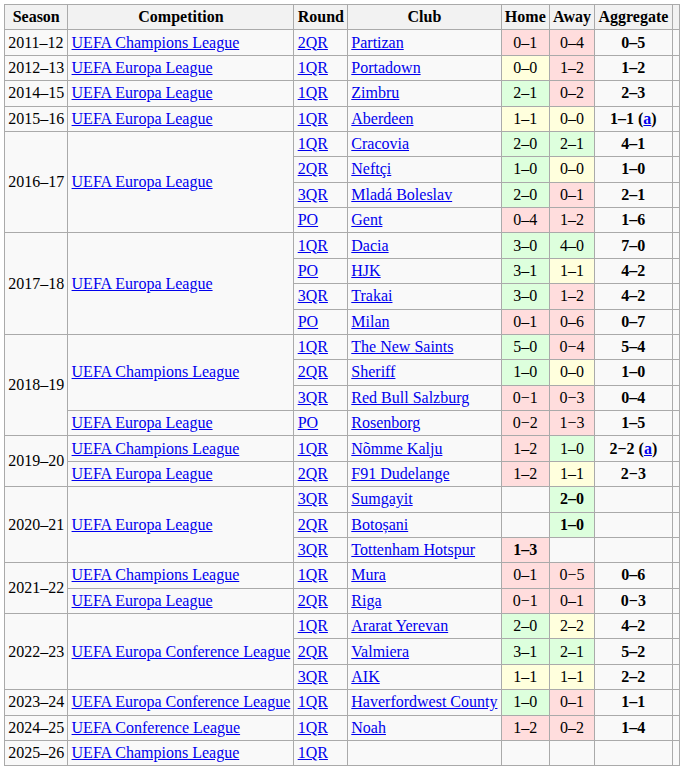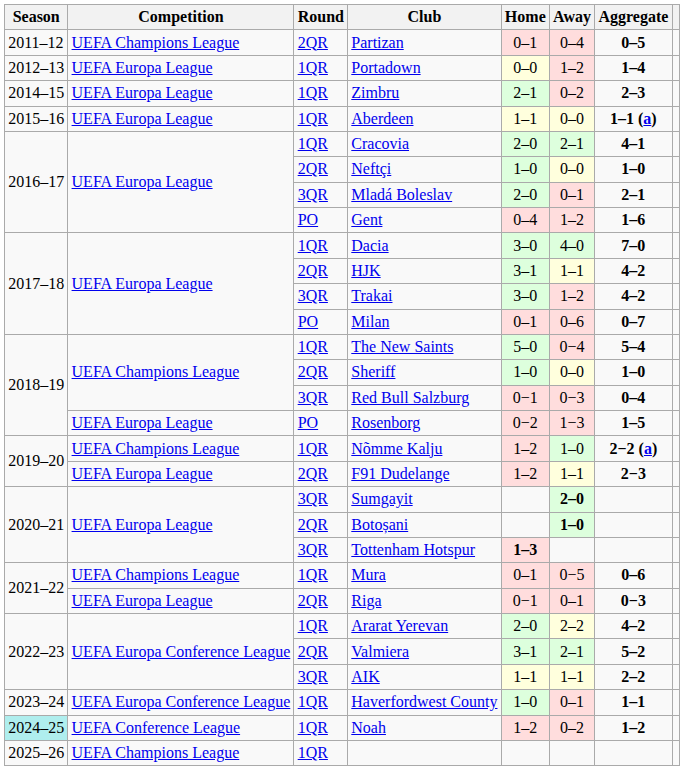(633, 67) 1–2 -> (633, 67) 1–4
(308, 270) PO -> (313, 270) 2QR
(36, 727) no background -> (36, 727) paleturquoise background
(633, 727) 1–4 -> (633, 727) 1–2
